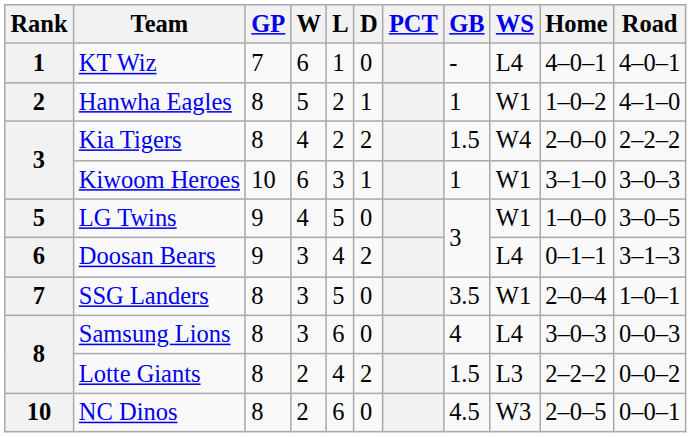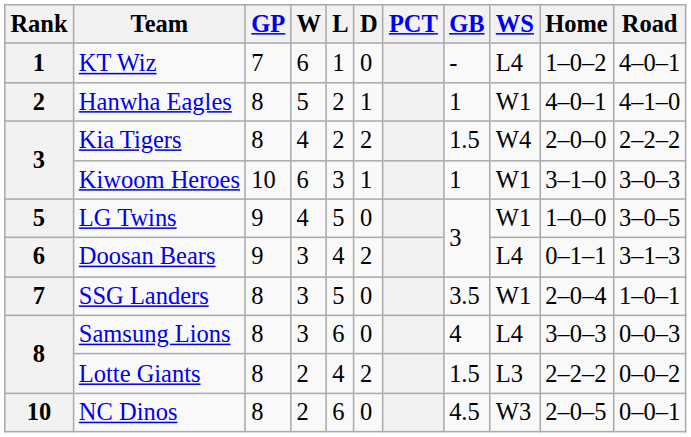(576, 62) 4–0–1 -> (576, 62) 1–0–2
(576, 101) 1–0–2 -> (576, 101) 4–0–1
